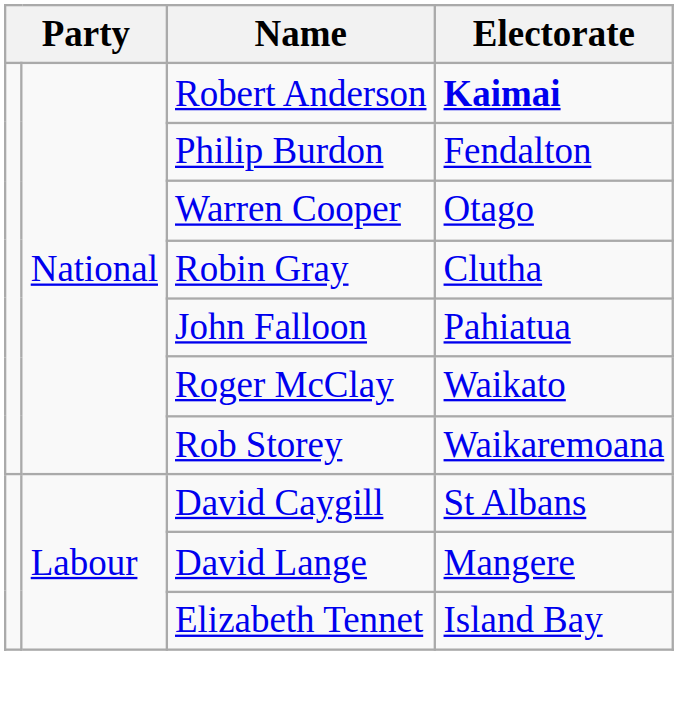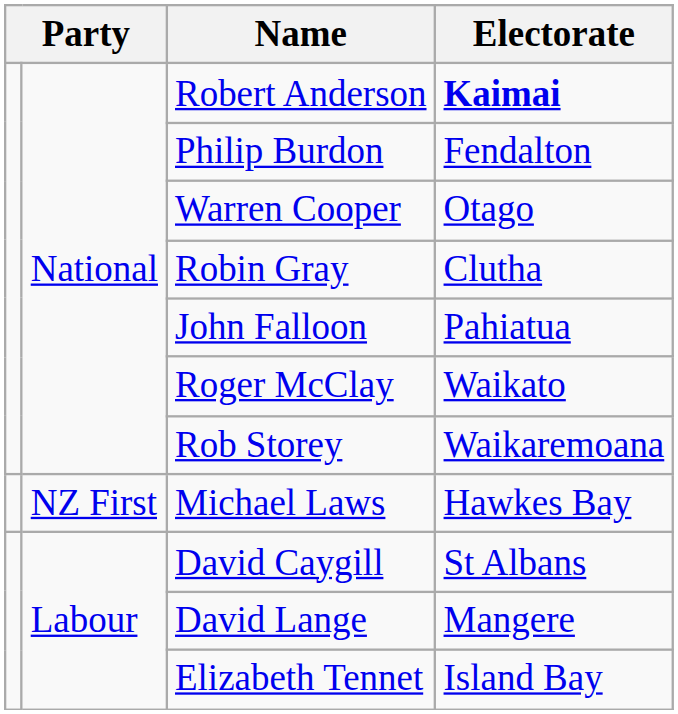+ row: (280, 502)
